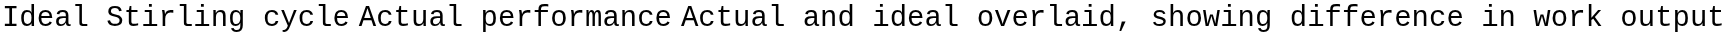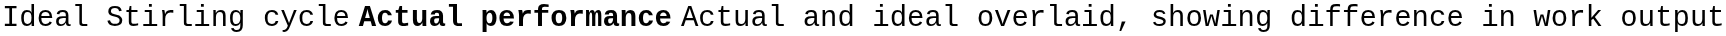(515, 18) normal -> (515, 18) bold
